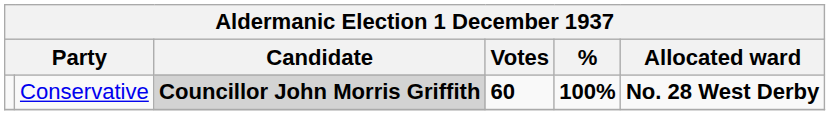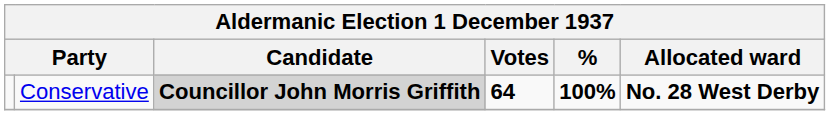(503, 92) 60 -> (503, 92) 64
